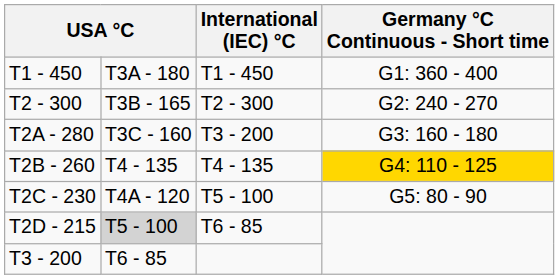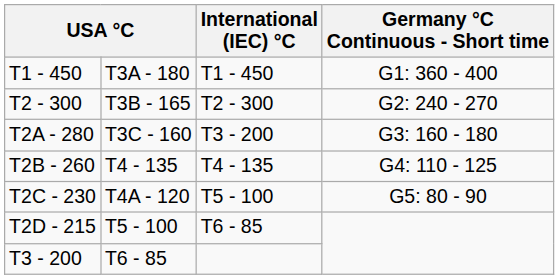(438, 165) gold background -> (438, 165) no background
(141, 227) lightgrey background -> (141, 227) no background
